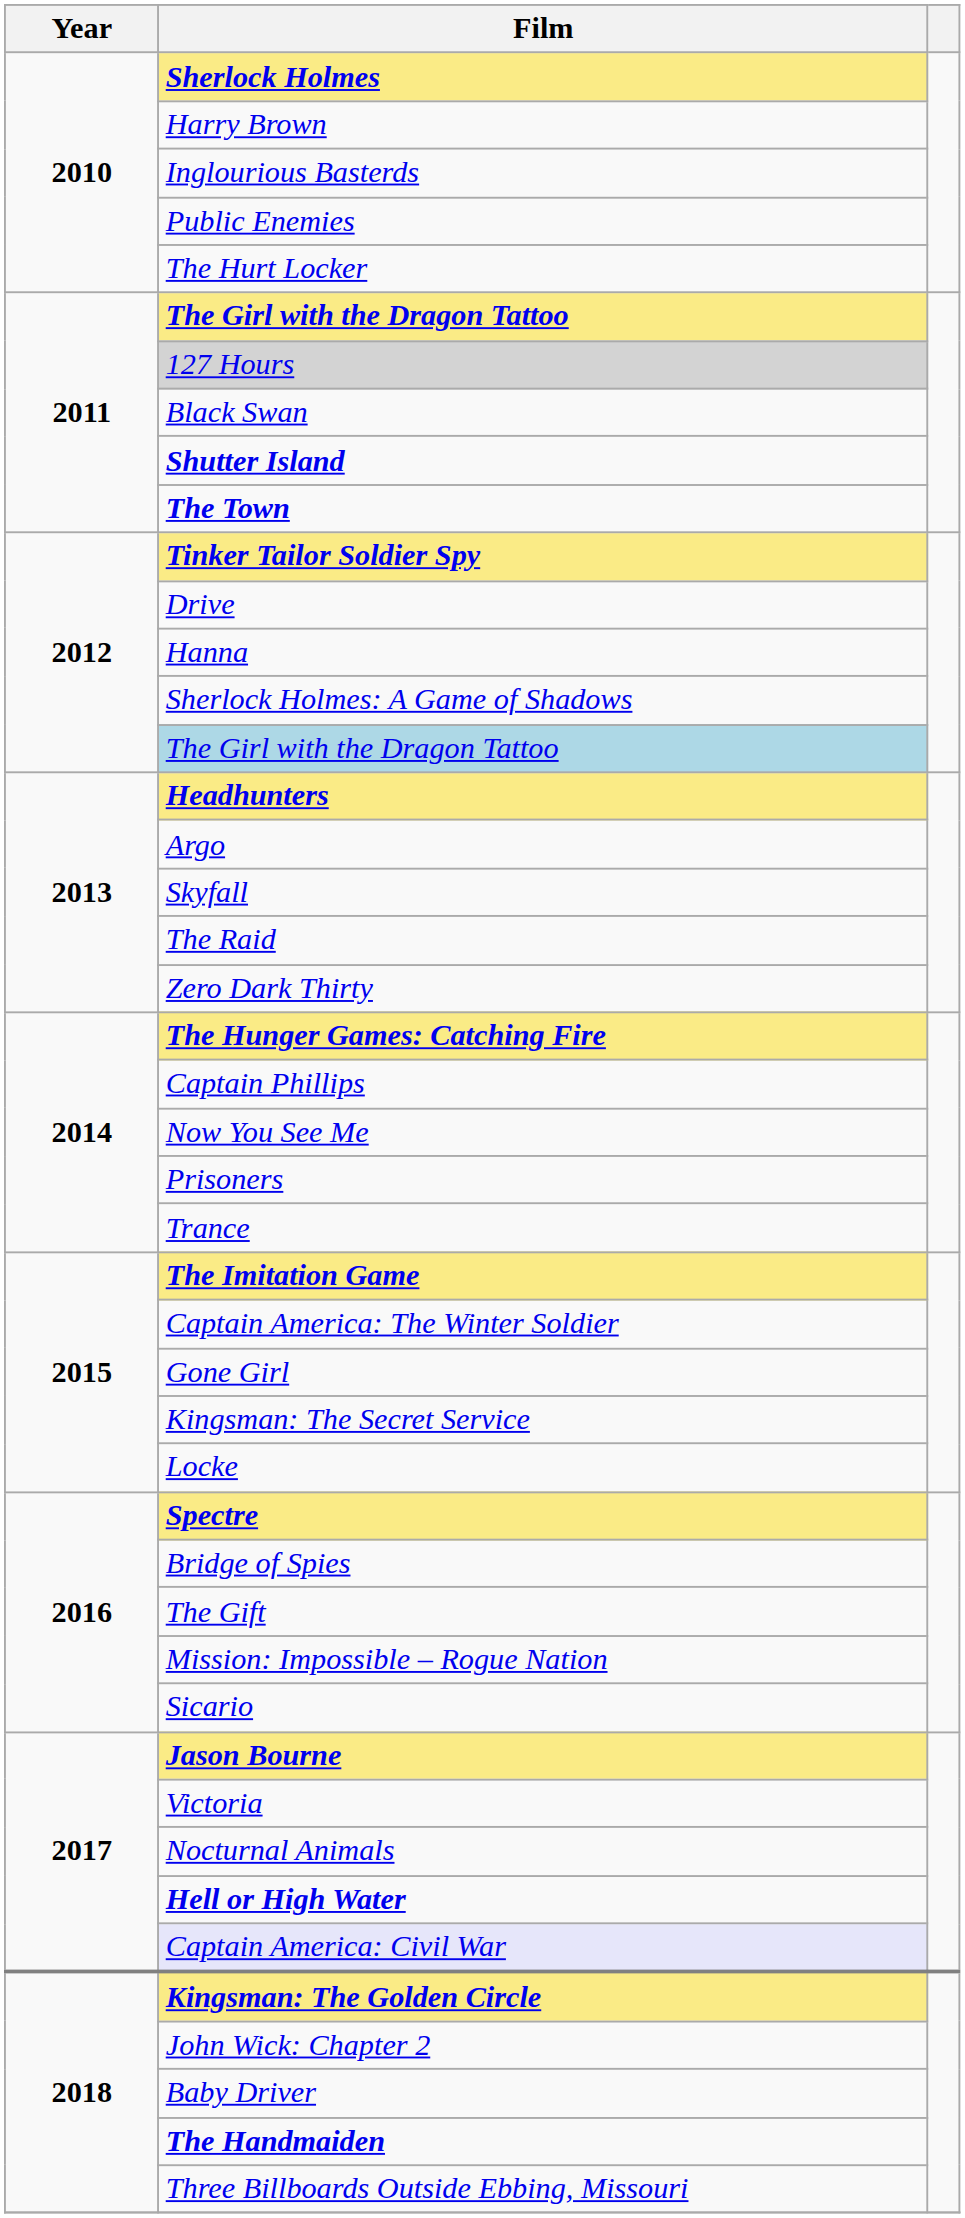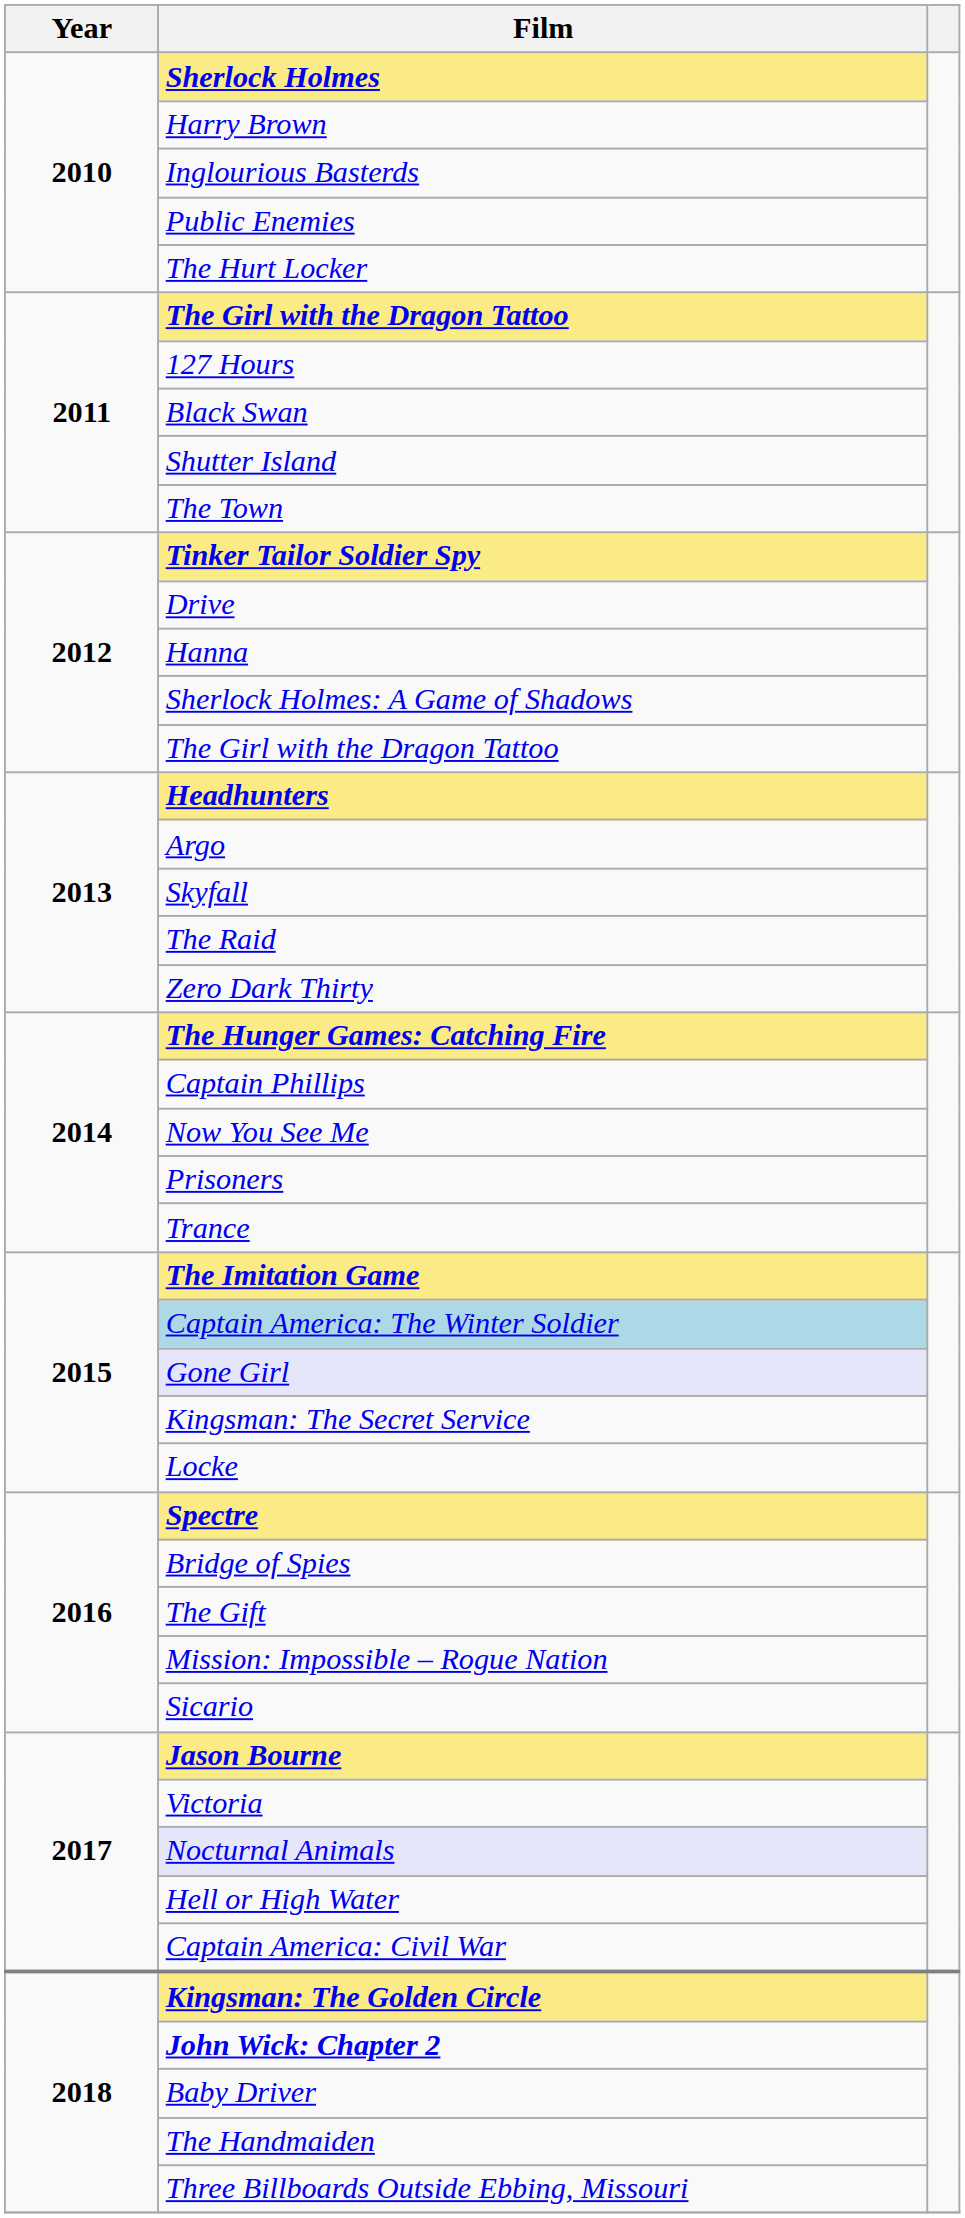(230, 364) lightgrey background -> (230, 364) no background
(255, 460) bold -> (251, 460) normal
(228, 508) bold -> (224, 508) normal
(362, 747) lightblue background -> (362, 747) no background
(392, 1323) no background -> (392, 1323) lightblue background
(227, 1371) no background -> (227, 1371) lavender background
(280, 1850) no background -> (280, 1850) lavender background
(286, 1898) bold -> (282, 1898) normal
(336, 1946) lavender background -> (336, 1946) no background
(298, 2044) normal -> (303, 2044) bold
(275, 2140) bold -> (270, 2140) normal
